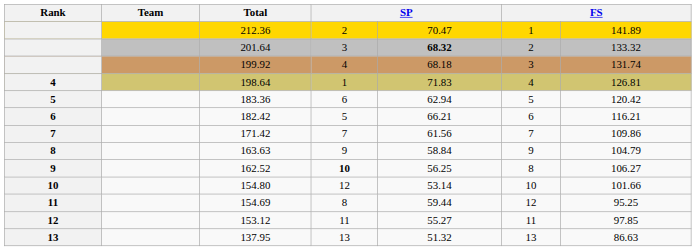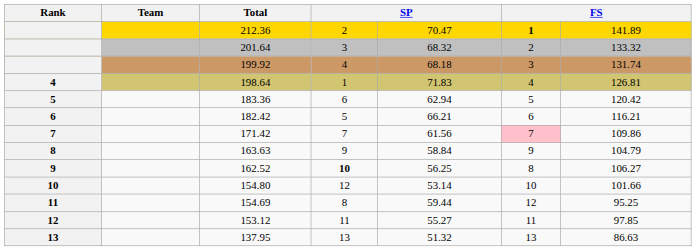(531, 30) normal -> (531, 30) bold
(439, 47) bold -> (439, 47) normal
(531, 133) no background -> (531, 133) pink background
